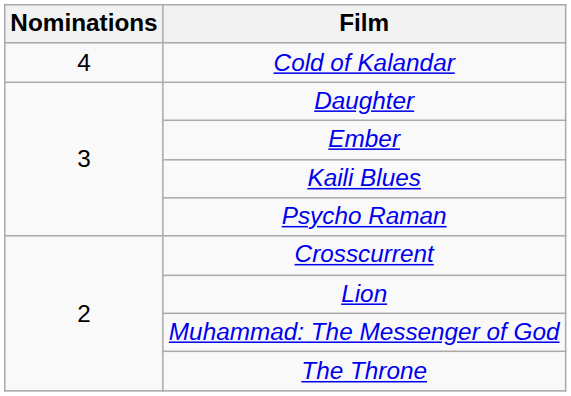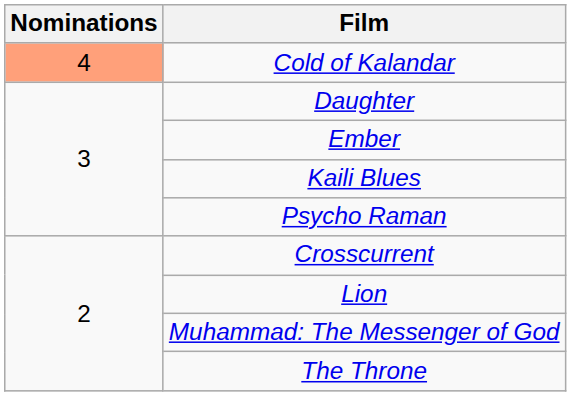(84, 62) no background -> (84, 62) lightsalmon background
